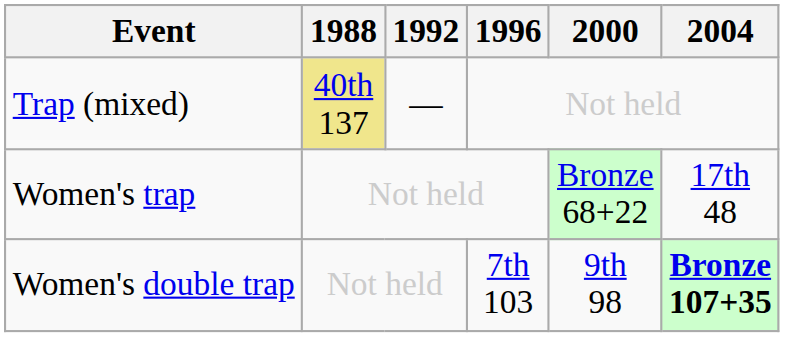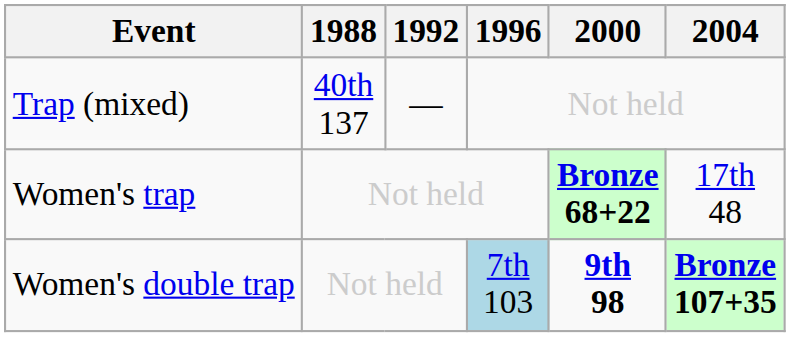(344, 102) khaki background -> (344, 102) no background
(605, 193) normal -> (608, 193) bold
(508, 284) no background -> (508, 284) lightblue background
(605, 284) normal -> (608, 284) bold
